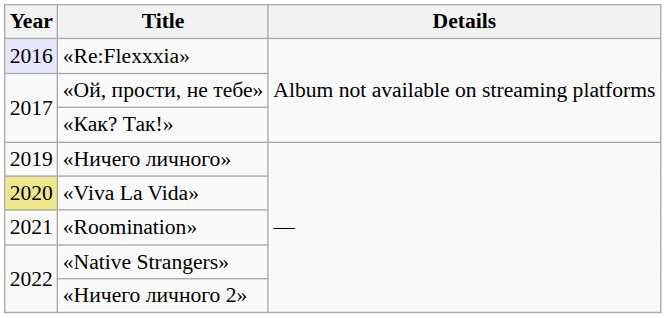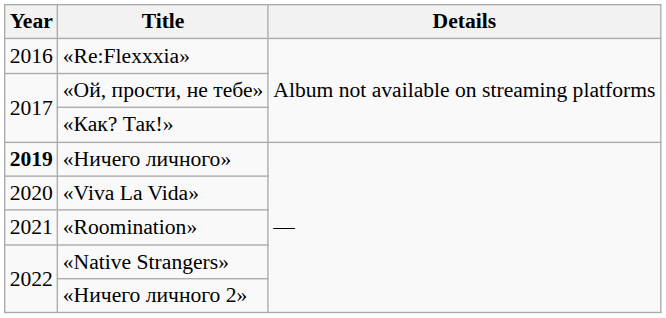(31, 55) lavender background -> (31, 55) no background
(31, 158) normal -> (31, 158) bold
(31, 192) khaki background -> (31, 192) no background
